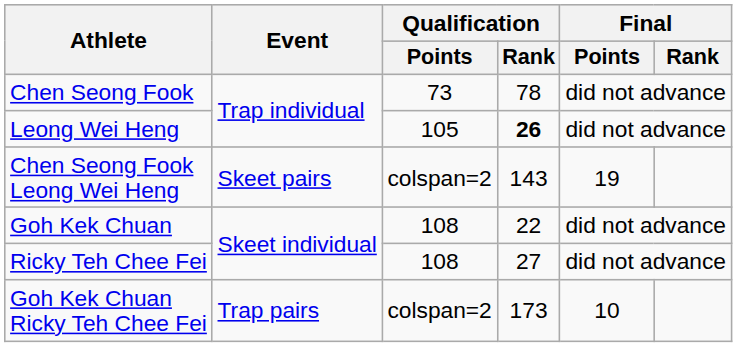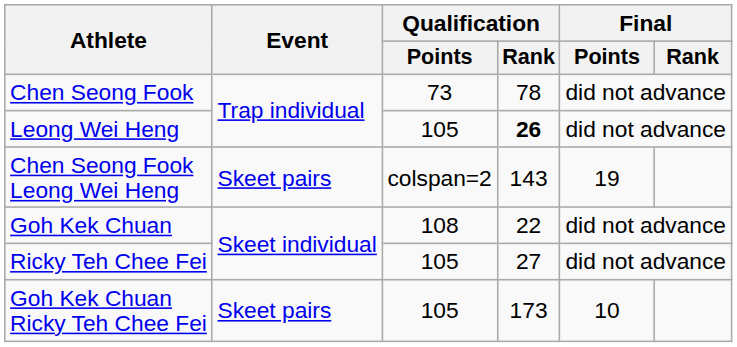(440, 262) 108 -> (440, 262) 105
(268, 311) Trap pairs -> (274, 311) Skeet pairs
(440, 311) colspan=2 -> (440, 311) 105
